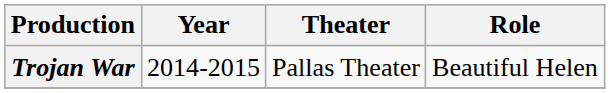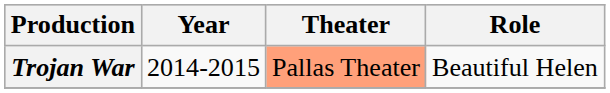(346, 66) no background -> (346, 66) lightsalmon background
